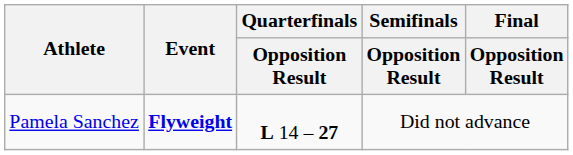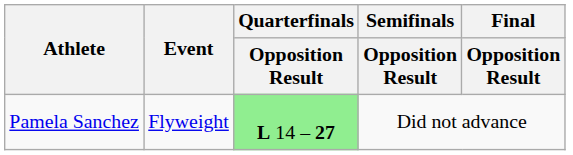(190, 122) bold -> (189, 122) normal
(299, 133) no background -> (296, 133) lightgreen background
